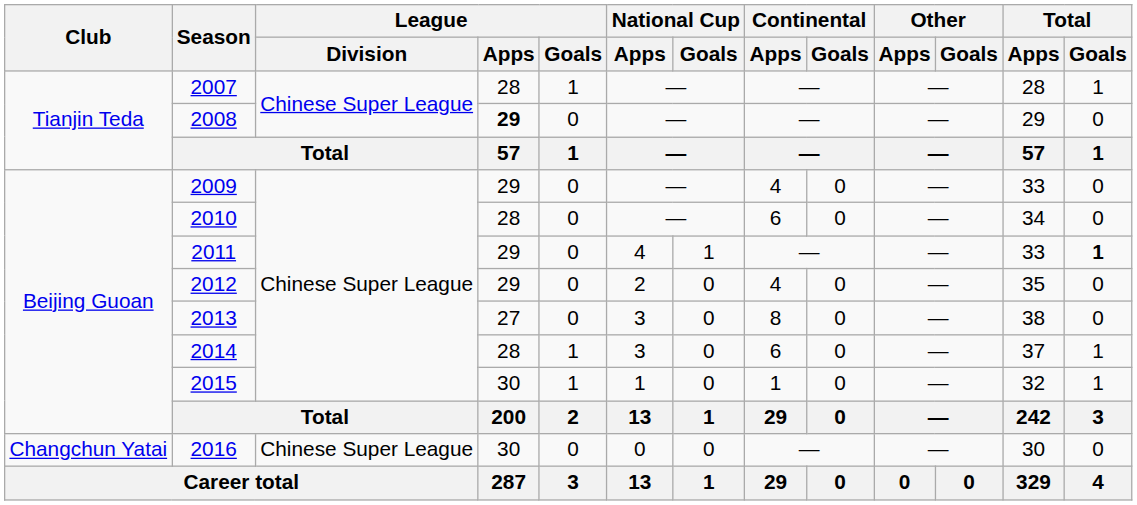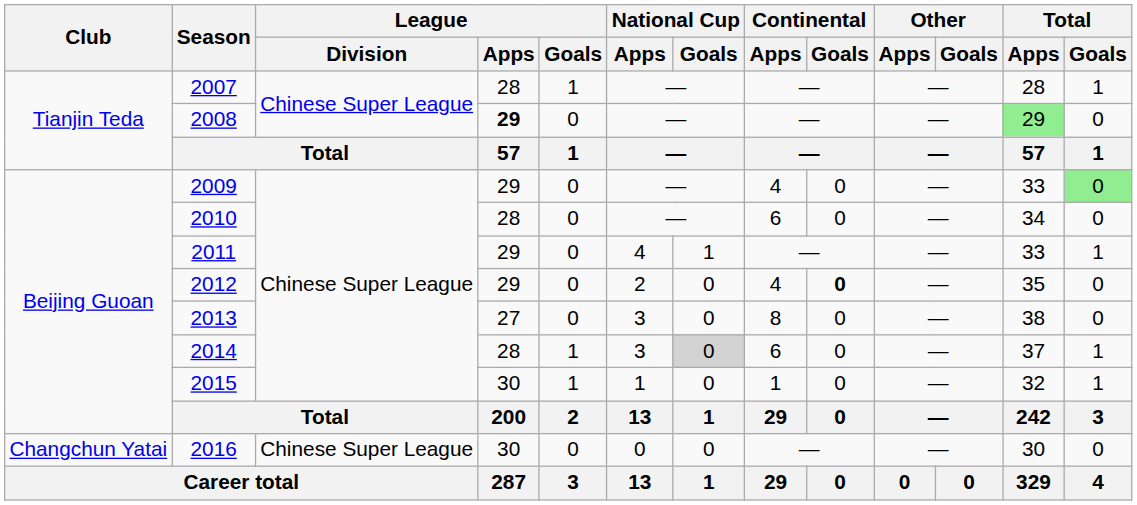(1033, 119) no background -> (1033, 119) lightgreen background
(1098, 185) no background -> (1098, 185) lightgreen background
(1098, 251) bold -> (1098, 251) normal
(840, 284) normal -> (840, 284) bold
(709, 350) no background -> (709, 350) lightgrey background
